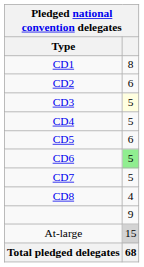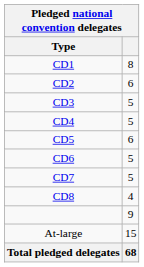(131, 102) lightyellow background -> (131, 102) no background
(131, 159) lightgreen background -> (131, 159) no background
(131, 234) lightgrey background -> (131, 234) no background
